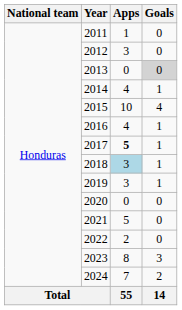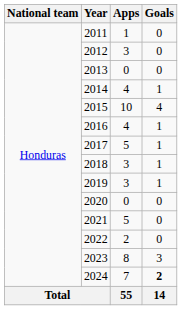(159, 70) lightgrey background -> (159, 70) no background
(126, 145) bold -> (126, 145) normal
(126, 164) lightblue background -> (126, 164) no background
(159, 276) normal -> (159, 276) bold
